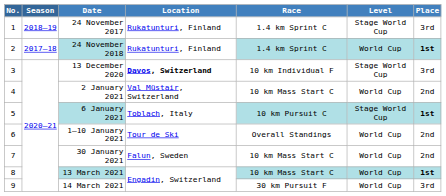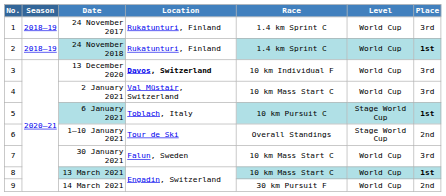(380, 28) Stage World Cup -> (380, 28) World Cup
(40, 49) 2017–18 -> (40, 49) 2018–19
(380, 71) Stage World Cup -> (380, 71) World Cup
(427, 92) 2nd -> (427, 92) 3rd
(380, 135) World Cup -> (380, 135) Stage World Cup
(427, 156) 2nd -> (427, 156) 3rd
(427, 186) 3rd -> (427, 186) 2nd
